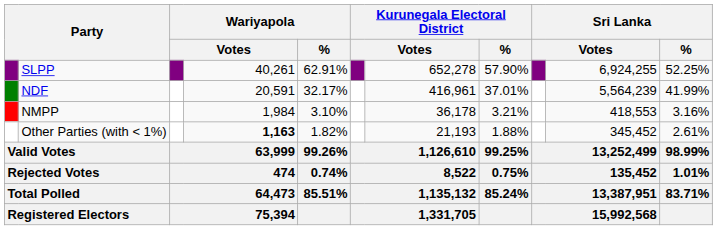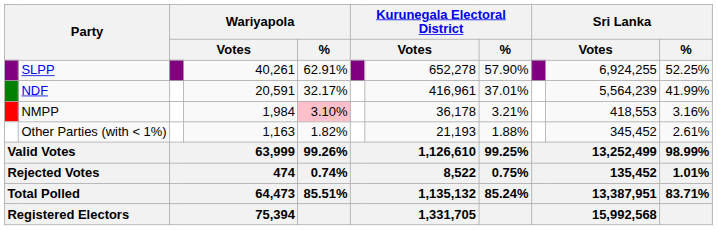(329, 111) no background -> (329, 111) pink background
(279, 132) bold -> (279, 132) normal
